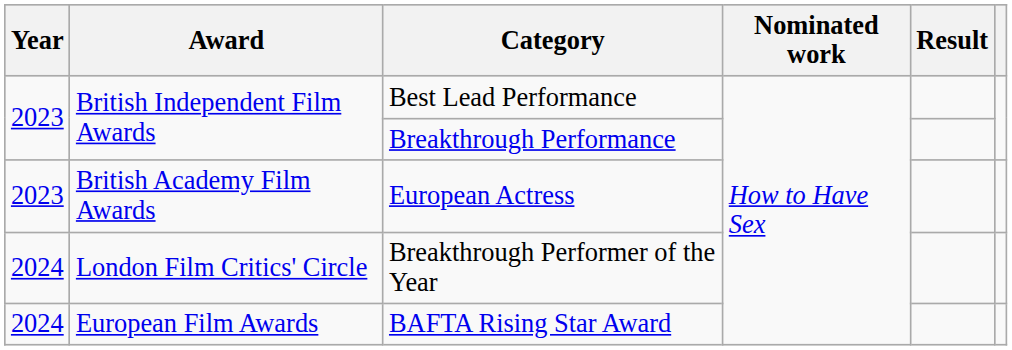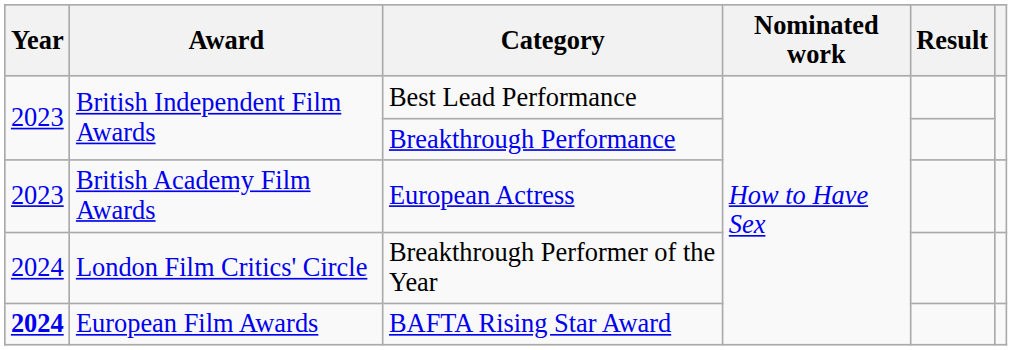(37, 323) normal -> (37, 323) bold
